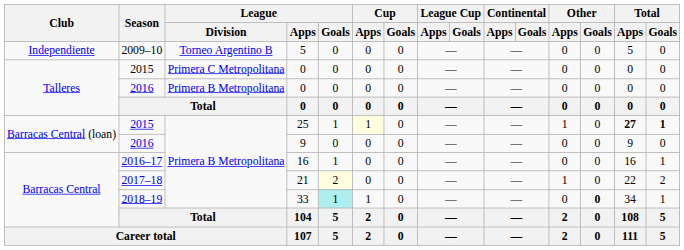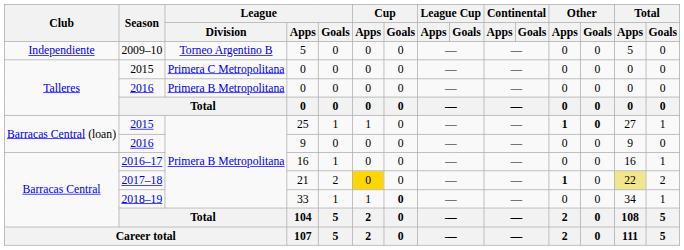(368, 124) lightyellow background -> (368, 124) no background
(565, 124) normal -> (565, 124) bold
(597, 124) normal -> (597, 124) bold
(630, 124) bold -> (630, 124) normal
(663, 124) bold -> (663, 124) normal
(335, 180) lightyellow background -> (335, 180) no background
(368, 180) no background -> (368, 180) gold background
(565, 180) normal -> (565, 180) bold
(630, 180) no background -> (630, 180) khaki background
(335, 198) paleturquoise background -> (335, 198) no background
(401, 198) normal -> (401, 198) bold
(597, 198) bold -> (597, 198) normal
